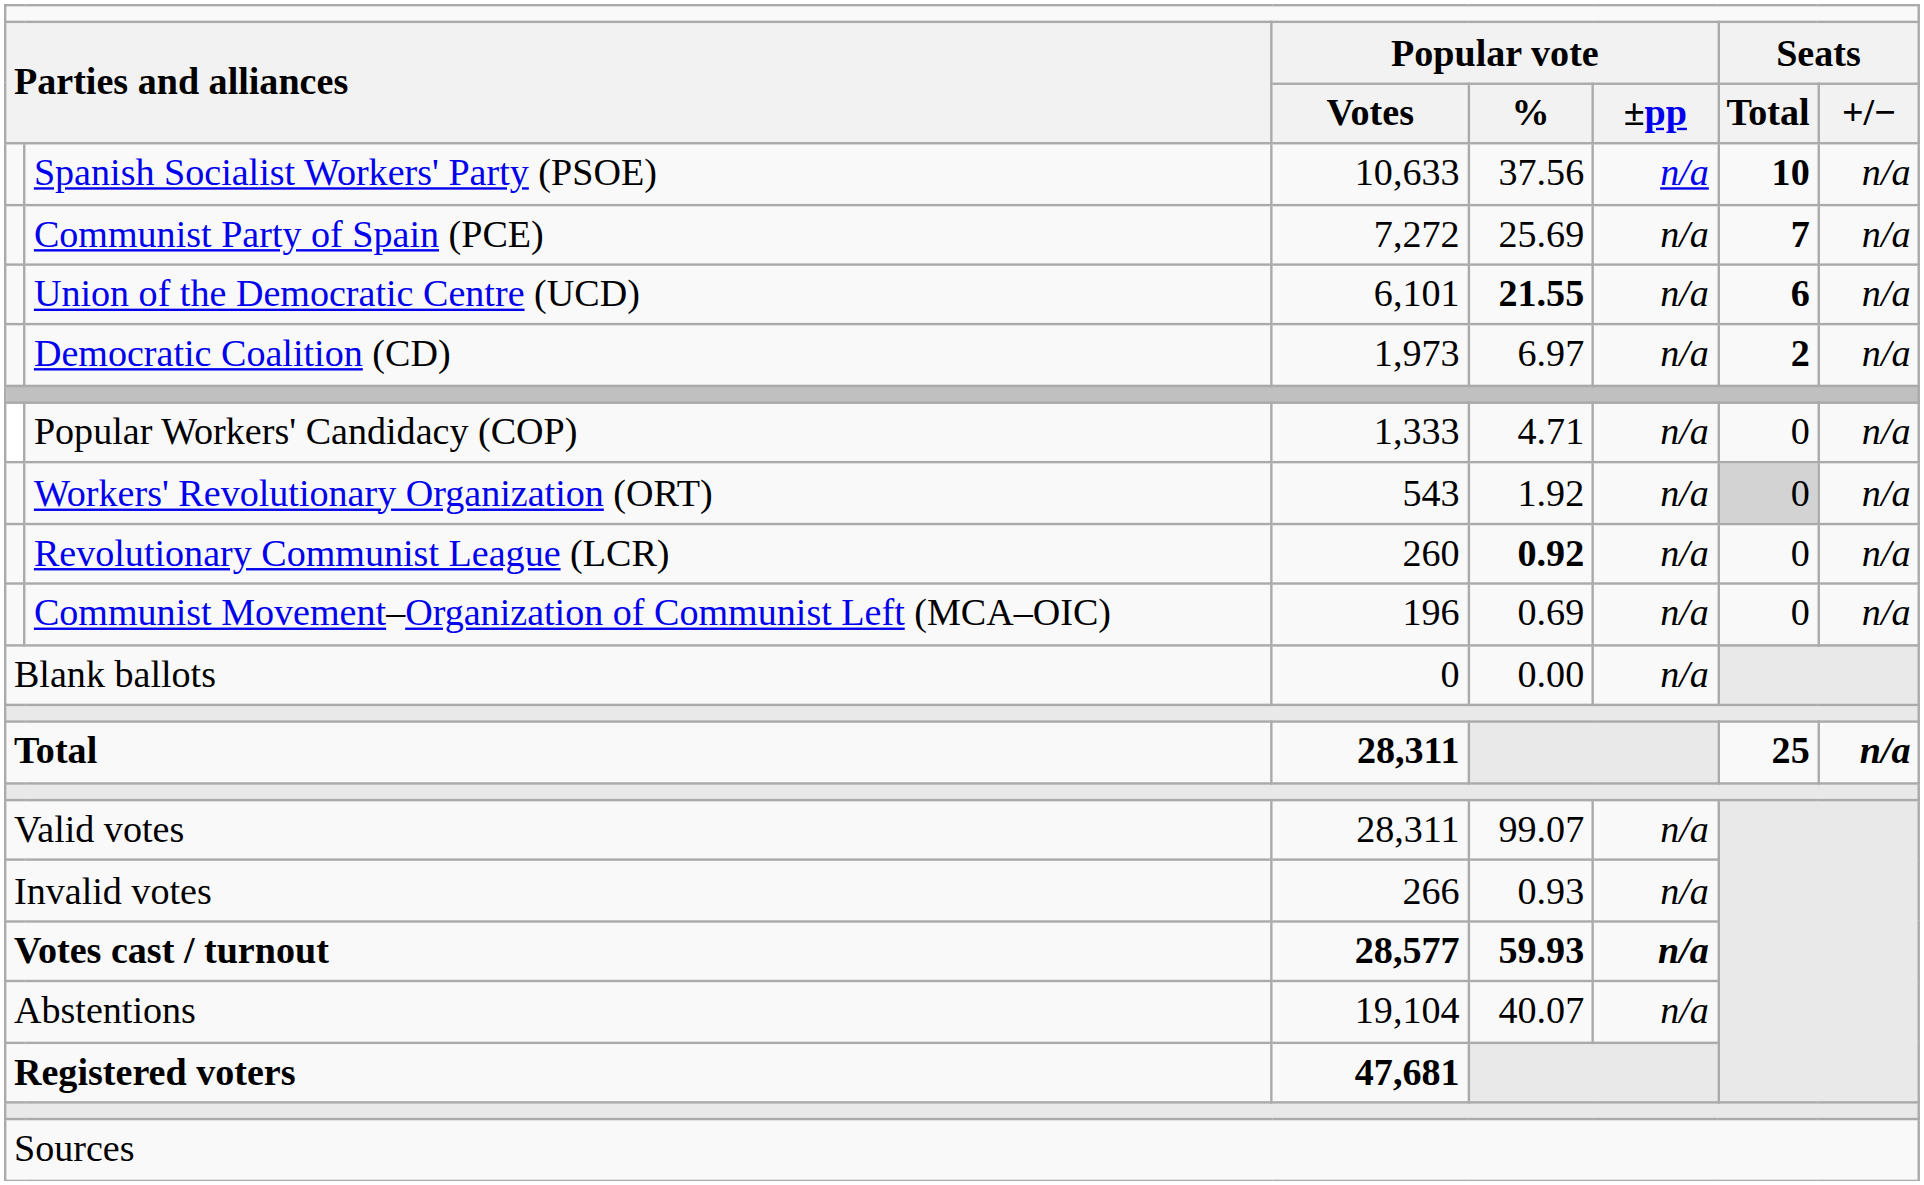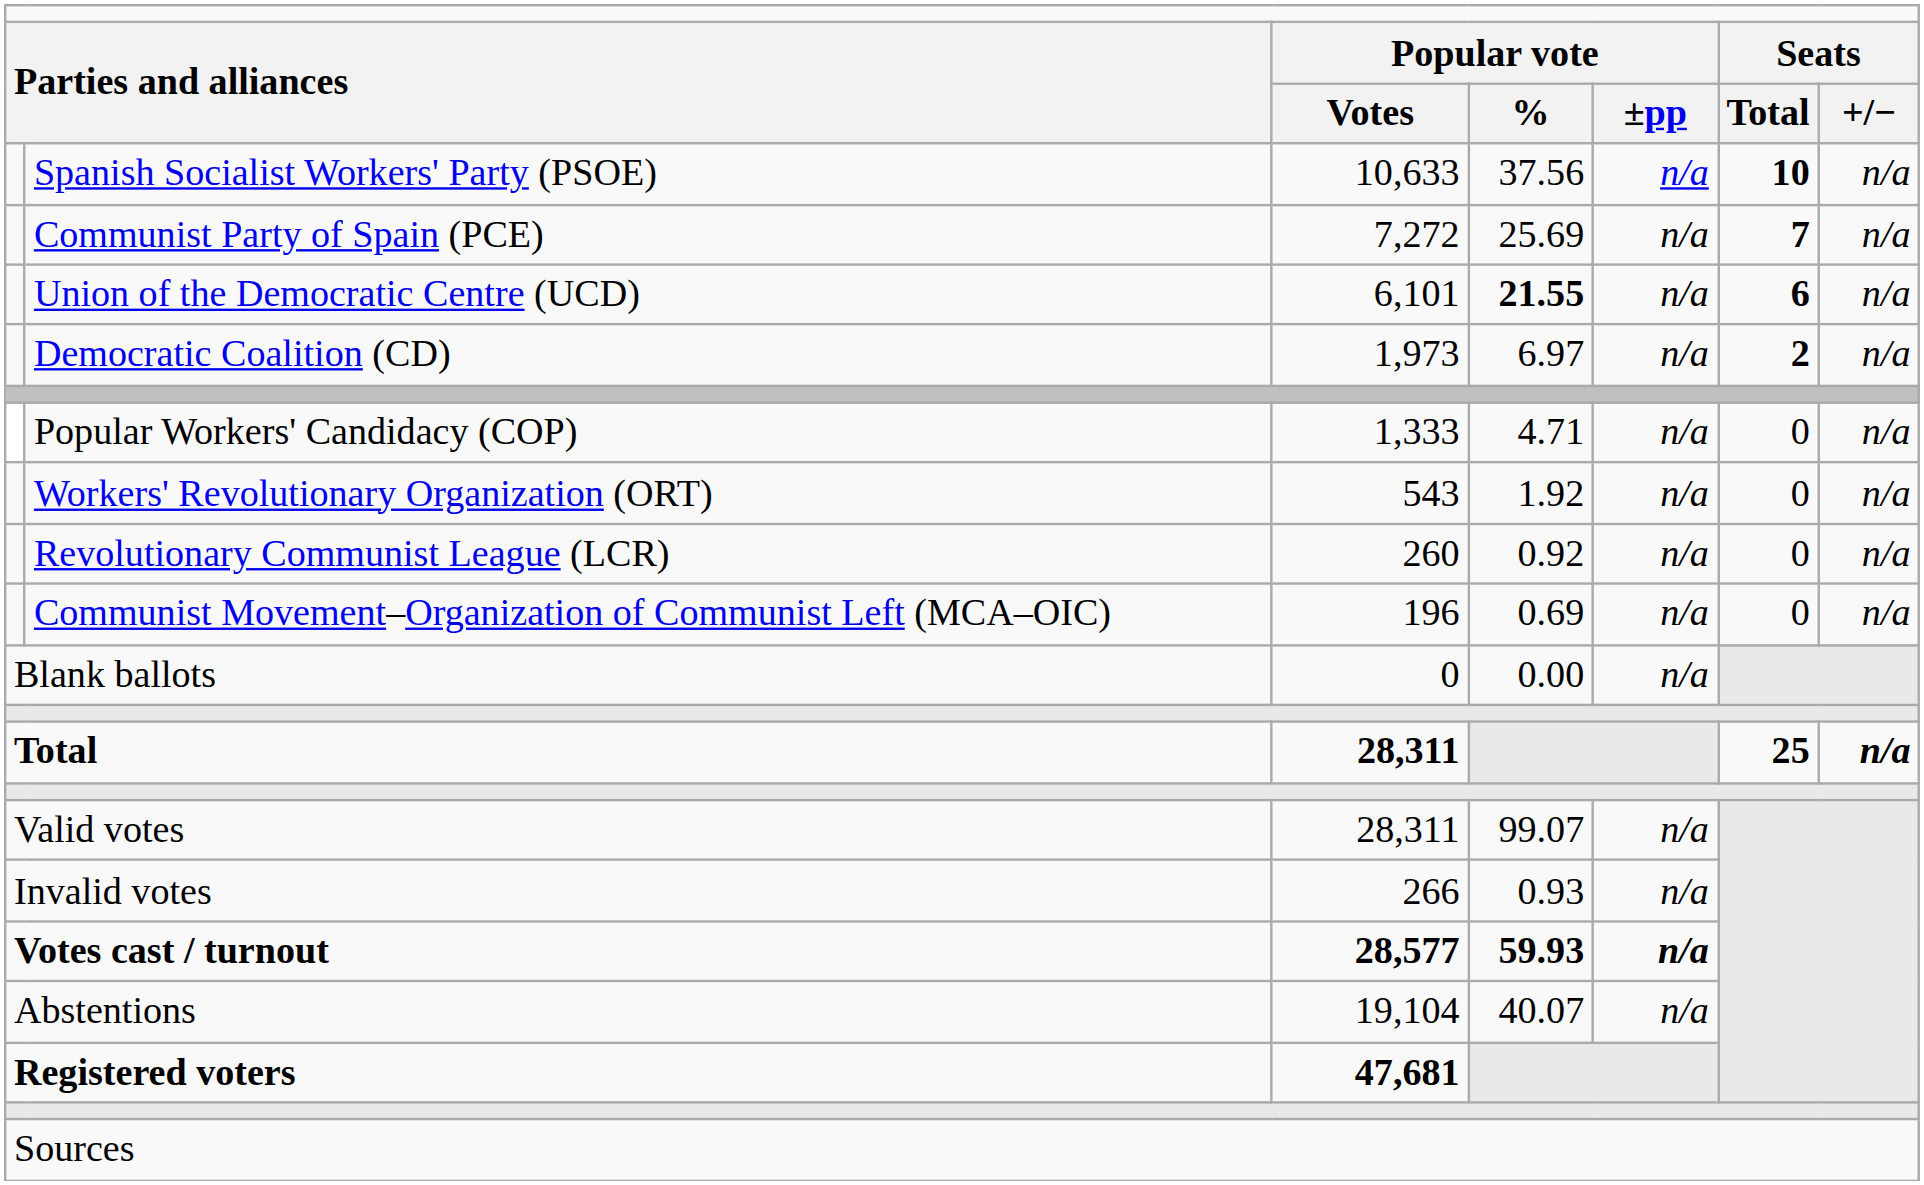(1800, 492) lightgrey background -> (1800, 492) no background
(1551, 552) bold -> (1551, 552) normal
